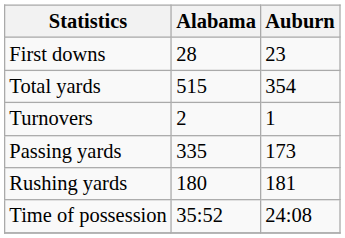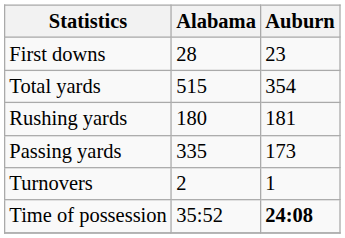rows swapped: (68, 183) <-> (51, 118)
(289, 216) normal -> (289, 216) bold
